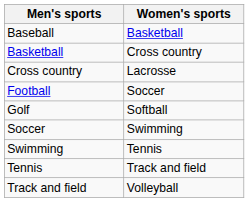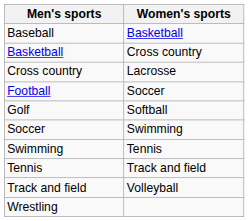+ row: (32, 206)
